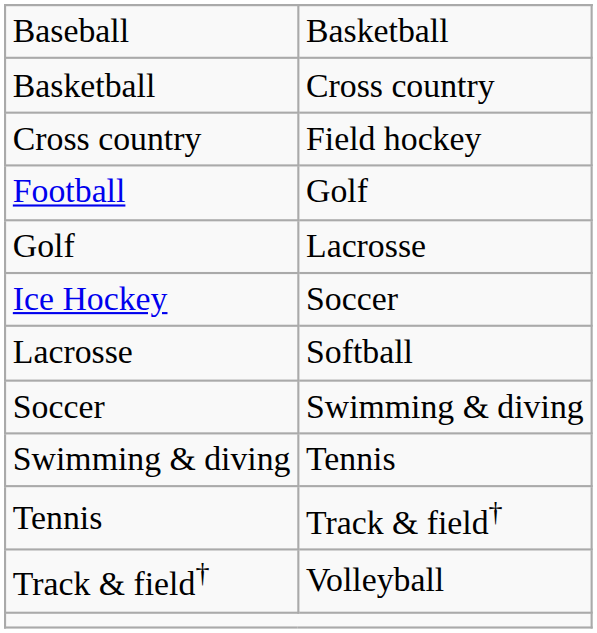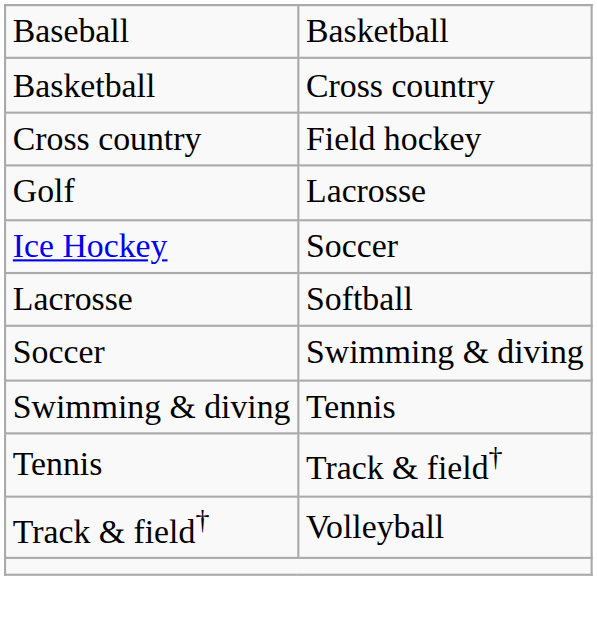- row: (69, 191)
